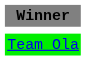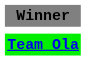(43, 45) normal -> (43, 45) bold
